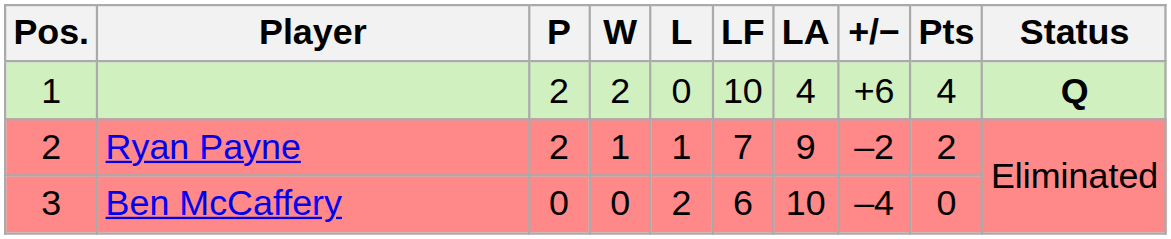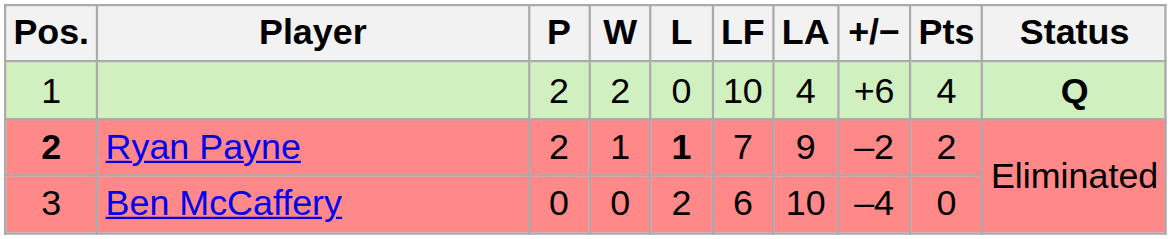(51, 146) normal -> (51, 146) bold
(682, 146) normal -> (682, 146) bold
